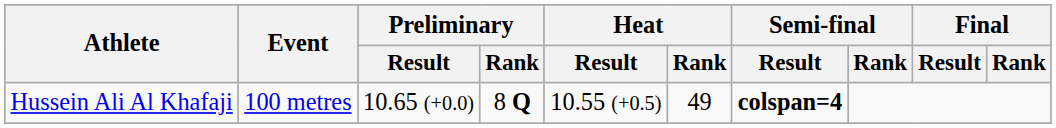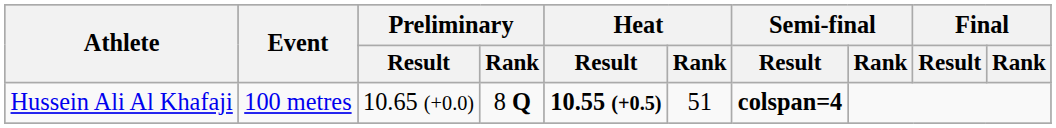(606, 103) normal -> (606, 103) bold
(700, 103) 49 -> (700, 103) 51
